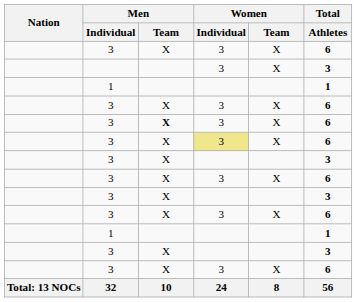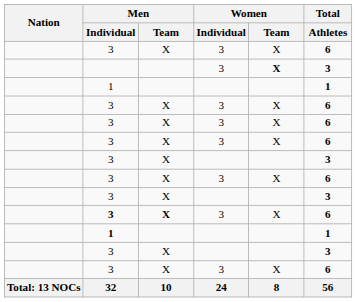(276, 68) normal -> (276, 68) bold
(166, 123) bold -> (166, 123) normal
(221, 142) khaki background -> (221, 142) no background
(111, 215) normal -> (111, 215) bold
(166, 215) normal -> (166, 215) bold
(111, 233) normal -> (111, 233) bold
